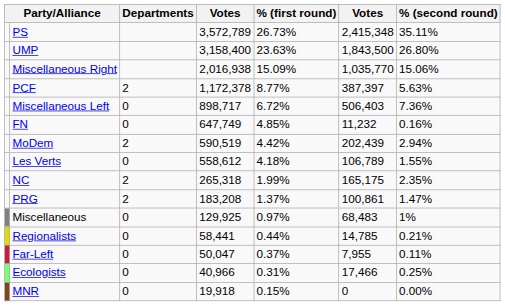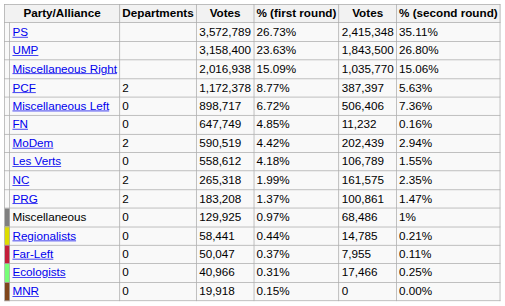(363, 106) 506,403 -> (363, 106) 506,406
(363, 180) 165,175 -> (363, 180) 161,575
(360, 217) 68,483 -> (360, 217) 68,486
